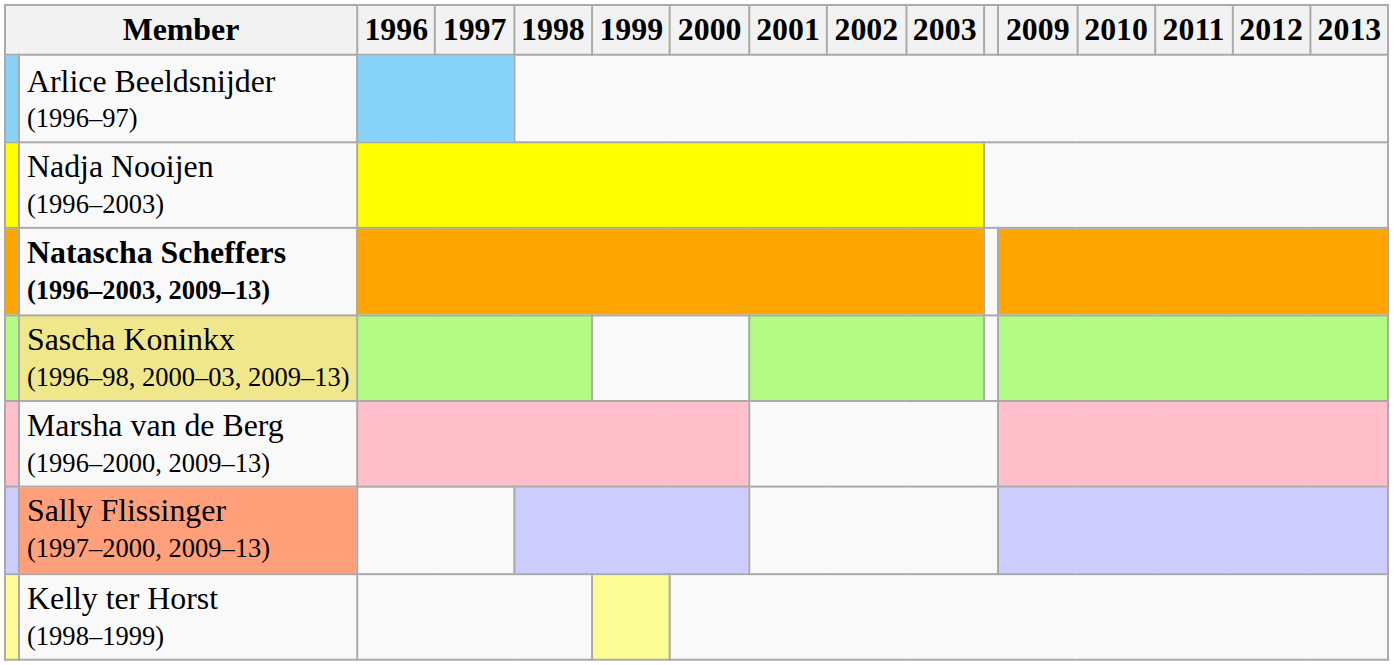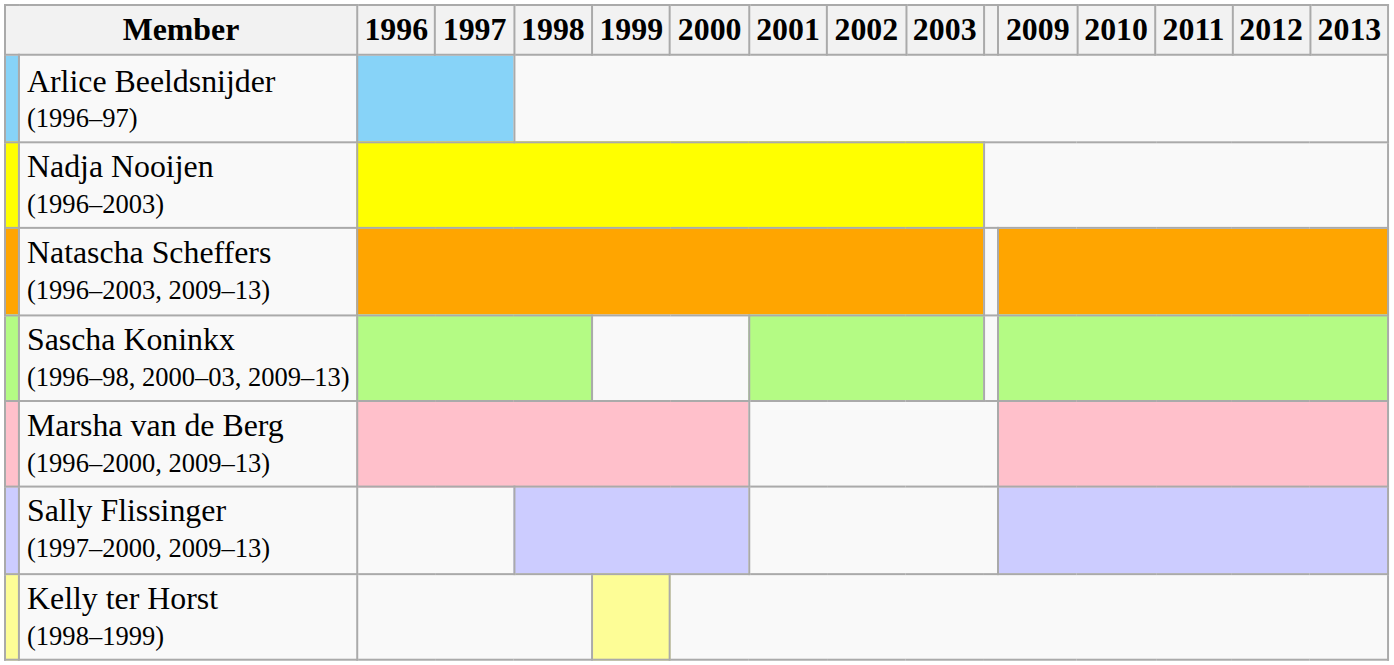(157, 270) bold -> (149, 270) normal
(188, 357) khaki background -> (188, 357) no background
(149, 529) lightsalmon background -> (149, 529) no background
